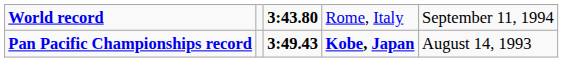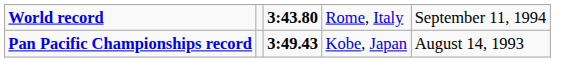(370, 43) bold -> (366, 43) normal
